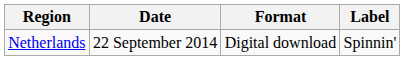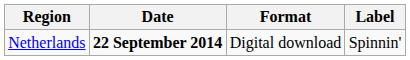(155, 42) normal -> (158, 42) bold
